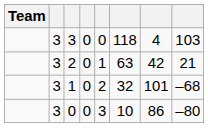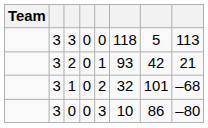(156, 39) 4 -> (156, 39) 5
(188, 39) 103 -> (188, 39) 113
(125, 63) 63 -> (125, 63) 93
